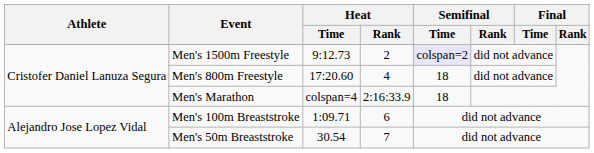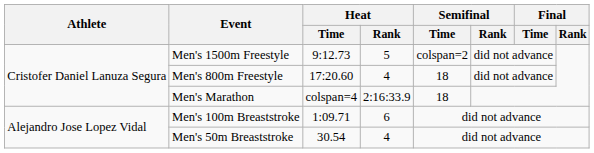(387, 55) 2 -> (387, 55) 5
(442, 55) lavender background -> (442, 55) no background
(387, 138) 7 -> (387, 138) 4
